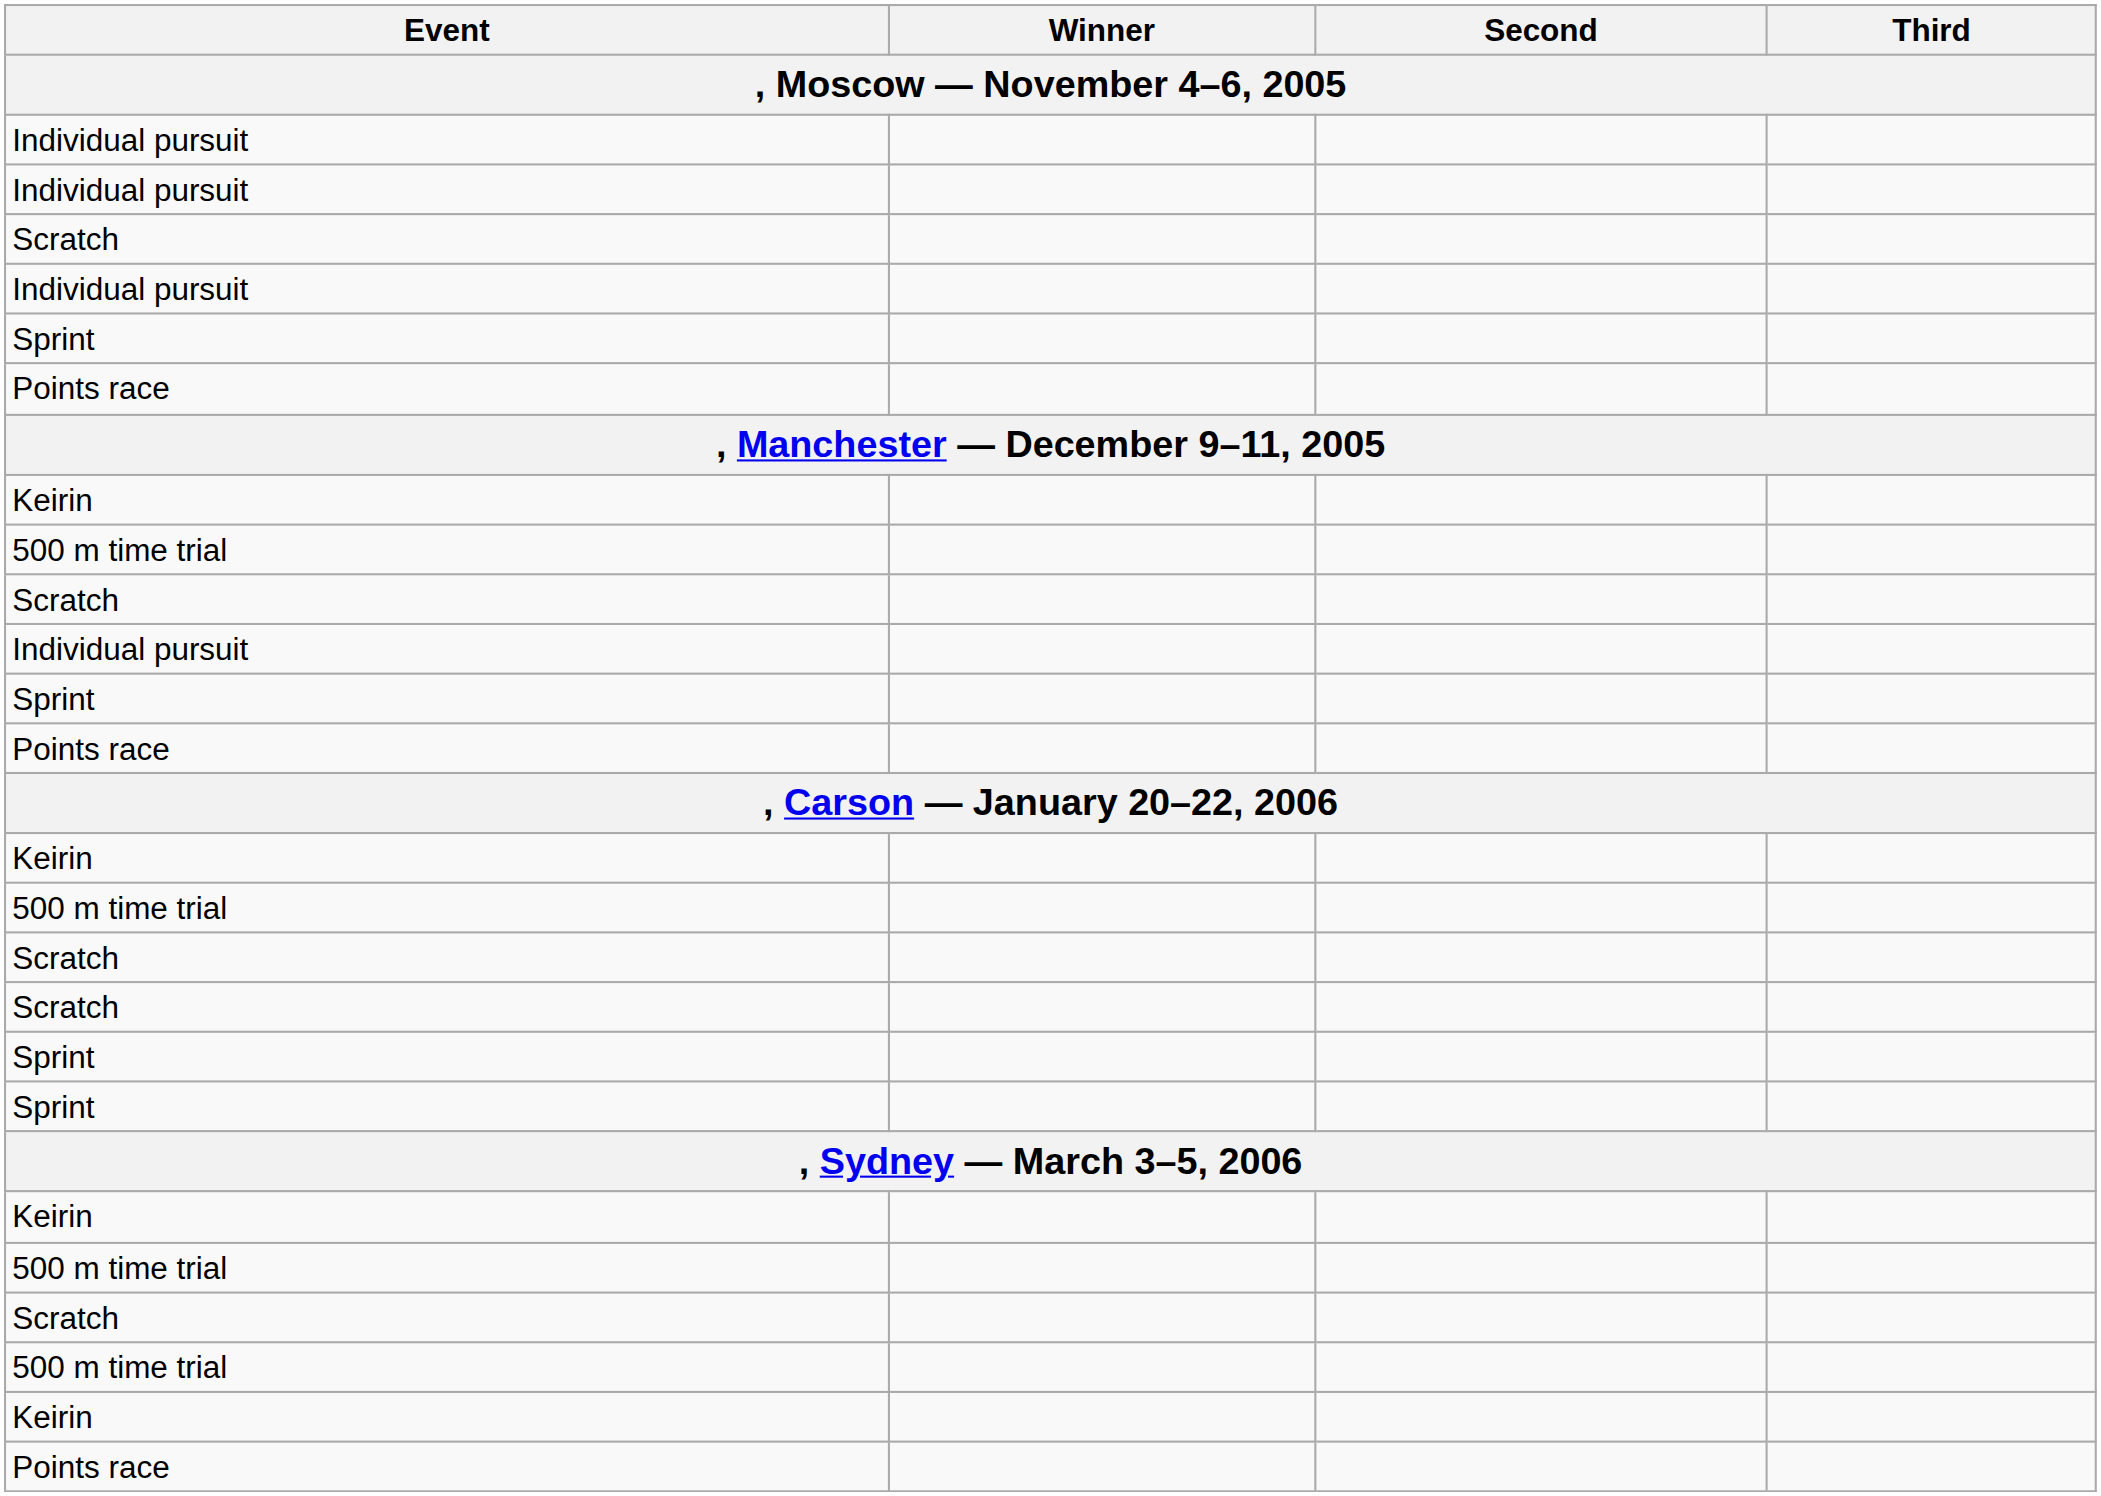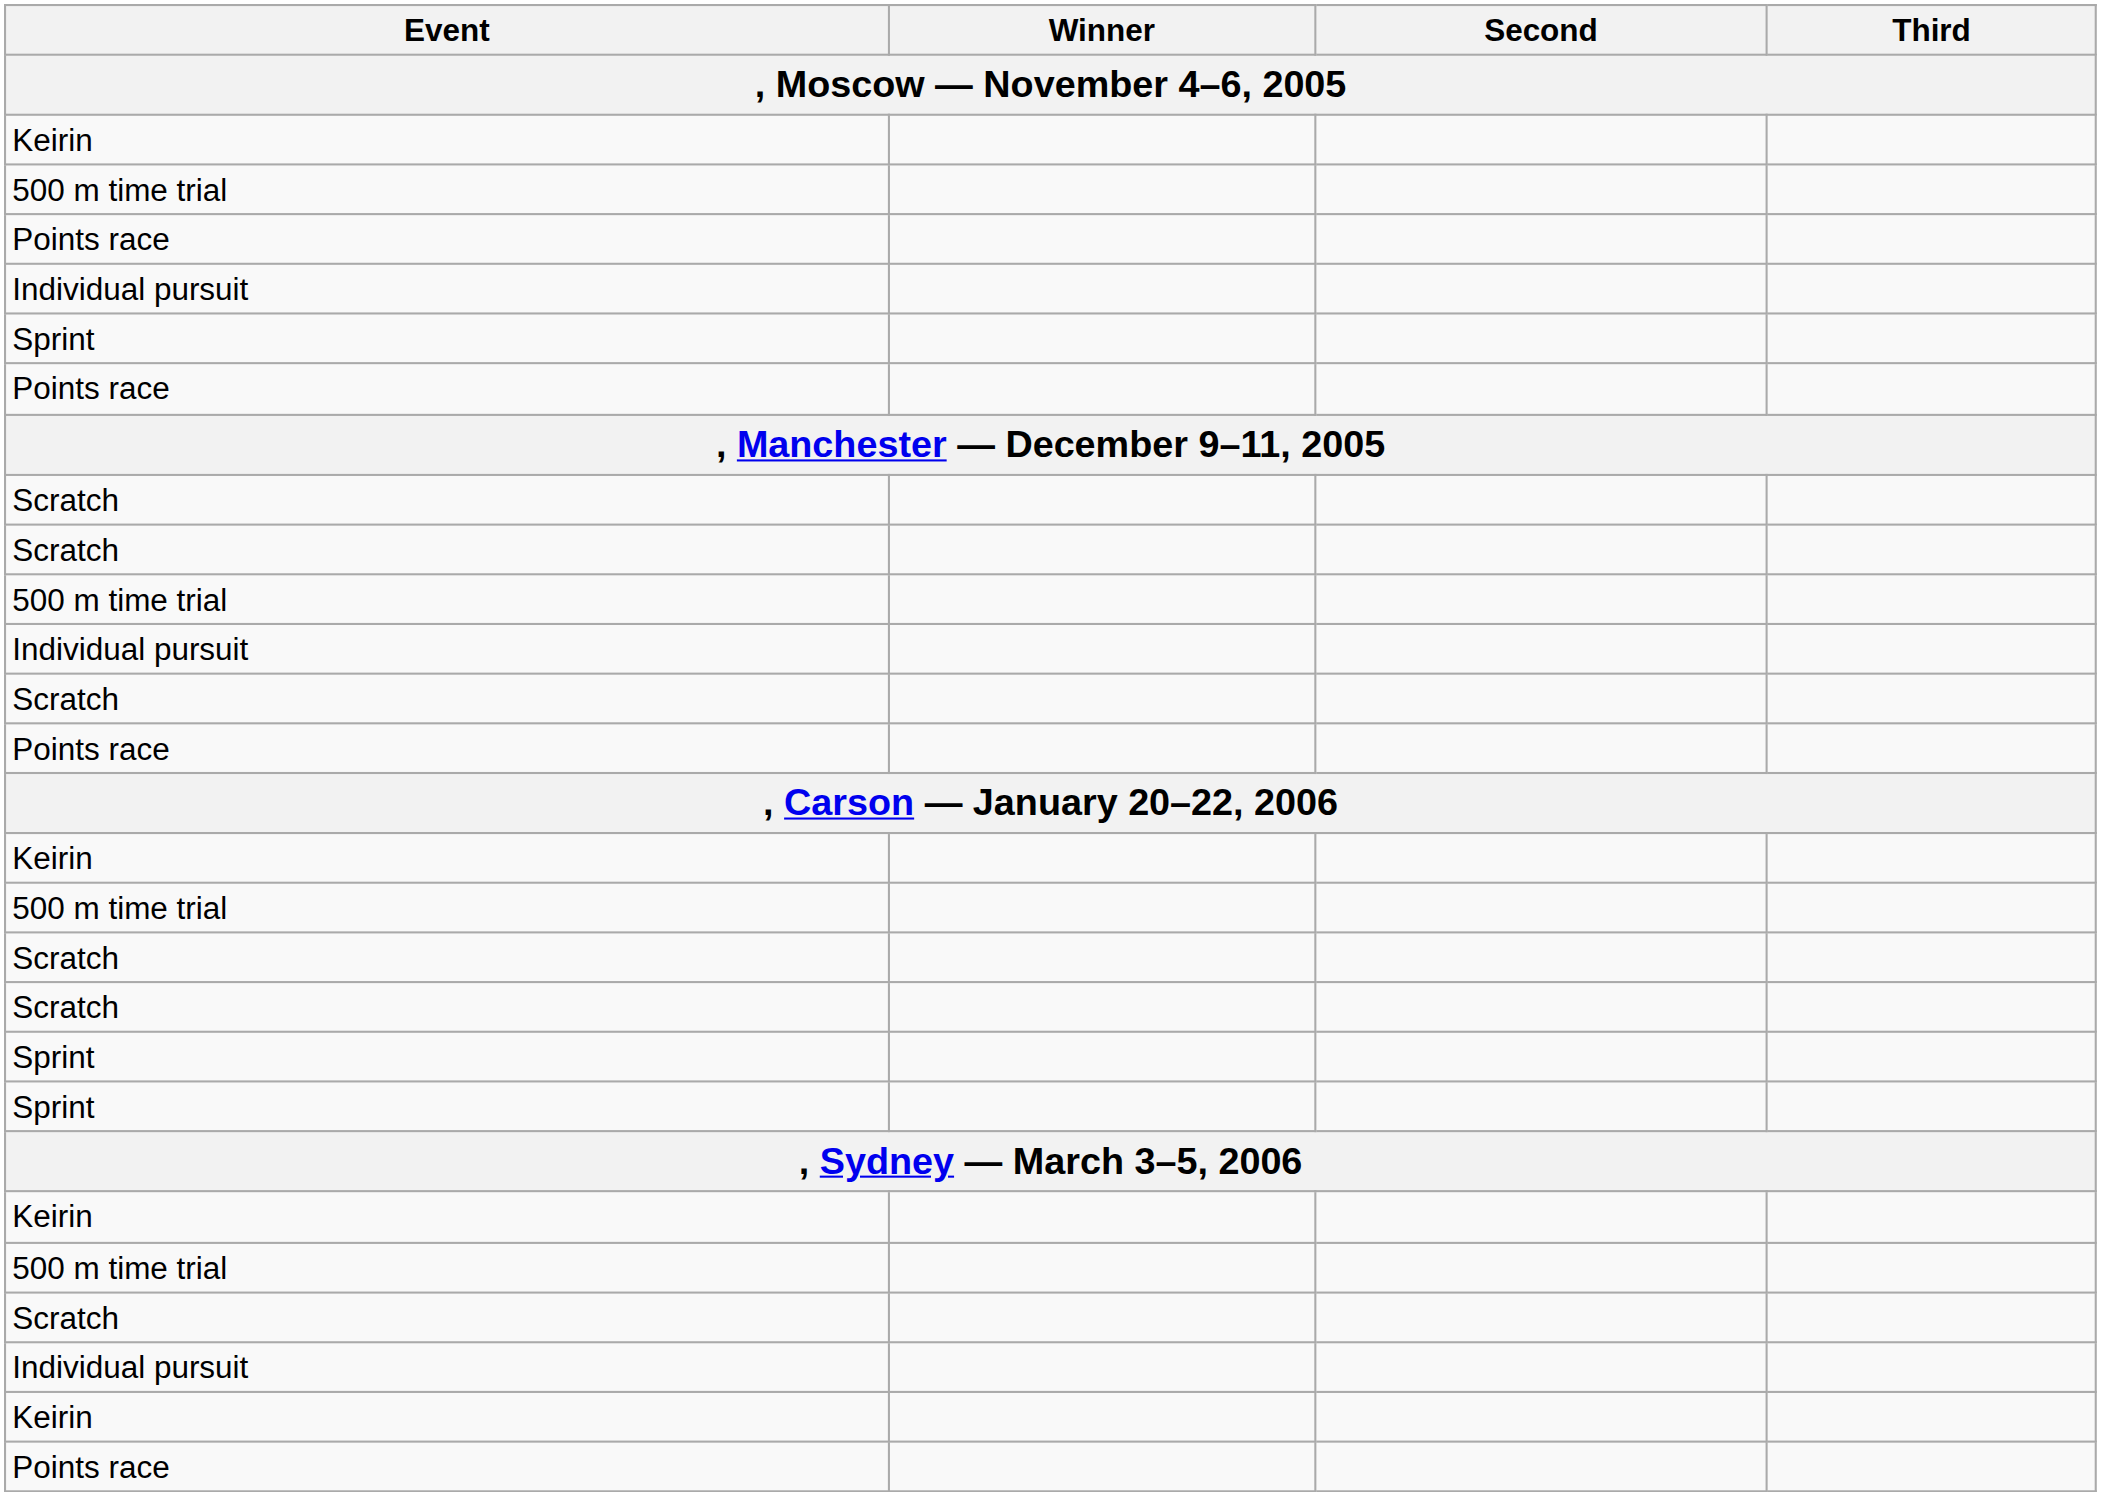(130, 140) Individual pursuit -> (53, 140) Keirin
(130, 190) Individual pursuit -> (120, 190) 500 m time trial
(66, 240) Scratch -> (91, 240) Points race
(53, 499) Keirin -> (66, 499) Scratch
(120, 549) 500 m time trial -> (66, 549) Scratch
(66, 599) Scratch -> (120, 599) 500 m time trial
(53, 698) Sprint -> (66, 698) Scratch
(120, 1367) 500 m time trial -> (130, 1367) Individual pursuit
